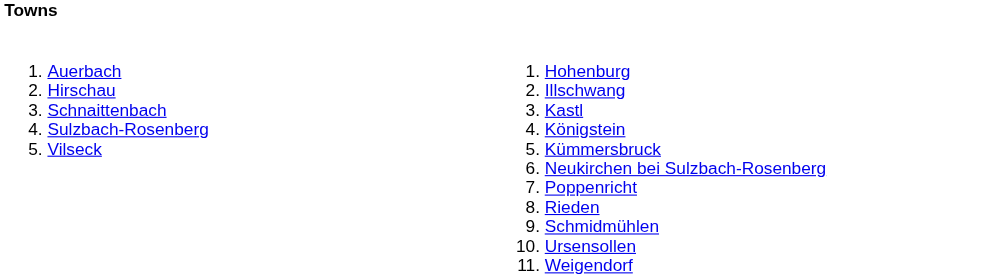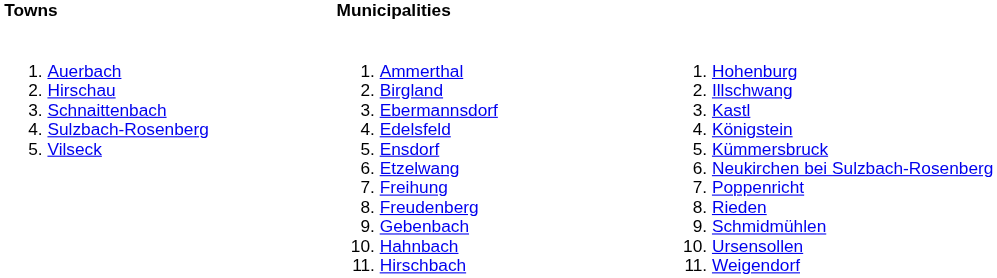+ column: (394, 10)
